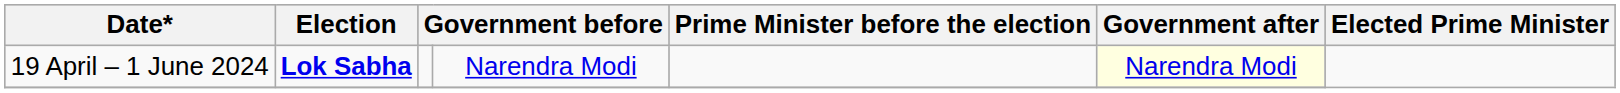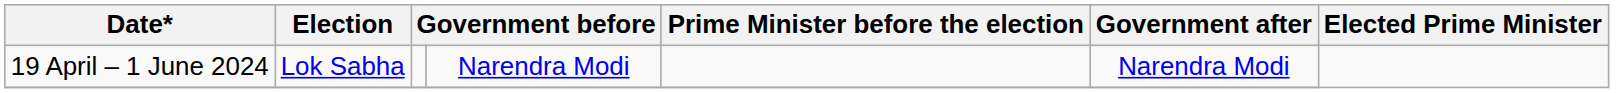(346, 66) bold -> (343, 66) normal
(1211, 66) lightyellow background -> (1204, 66) no background
